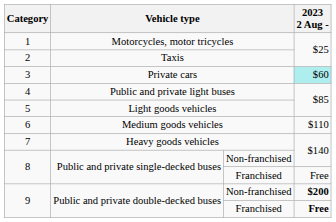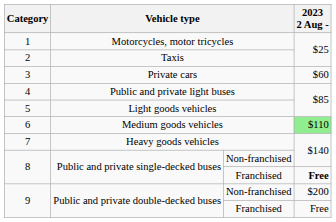(321, 74) paleturquoise background -> (321, 74) no background
(318, 125) no background -> (318, 125) lightgreen background
(319, 175) normal -> (319, 175) bold
(318, 192) bold -> (318, 192) normal
(319, 208) bold -> (319, 208) normal
